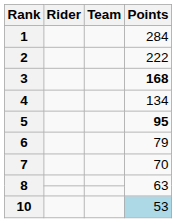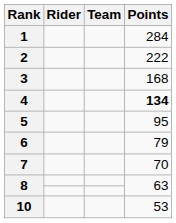(157, 79) bold -> (157, 79) normal
(157, 100) normal -> (157, 100) bold
(161, 121) bold -> (161, 121) normal
(161, 206) lightblue background -> (161, 206) no background
